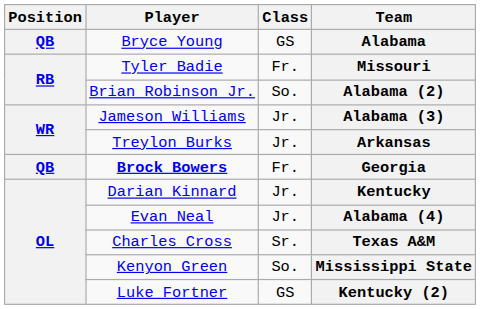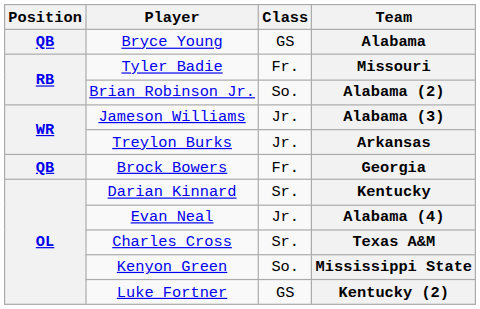(172, 167) bold -> (172, 167) normal
(285, 192) Jr. -> (285, 192) Sr.
